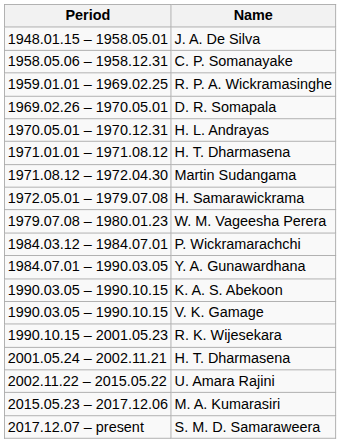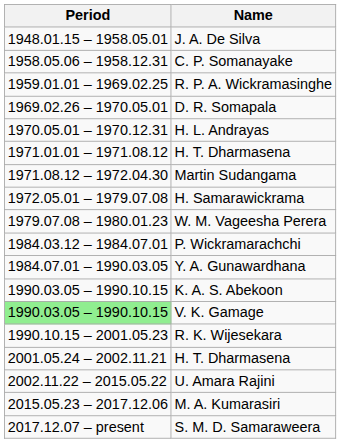(88, 312) no background -> (88, 312) lightgreen background
